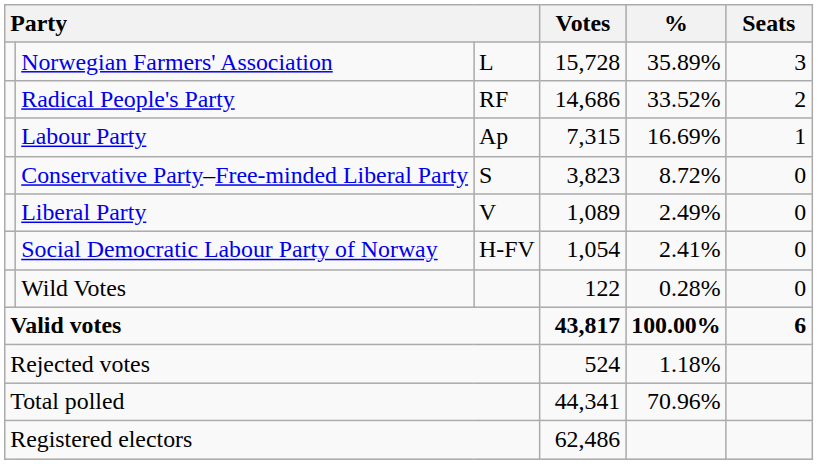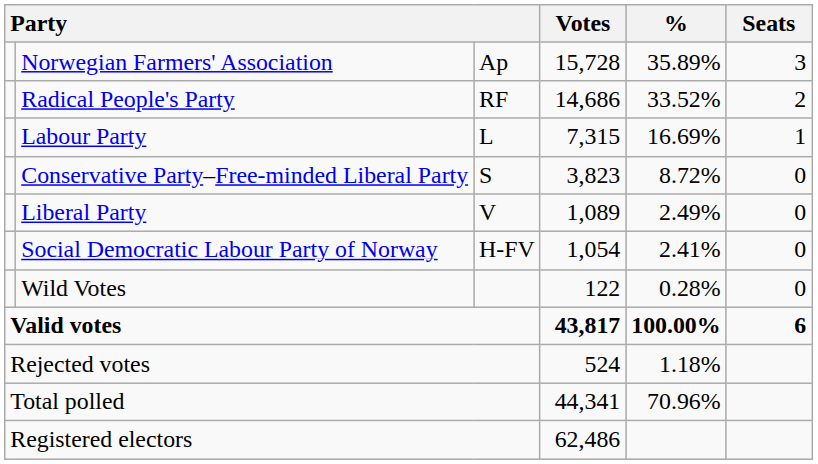(486, 61) L -> (494, 61) Ap
(494, 136) Ap -> (486, 136) L
